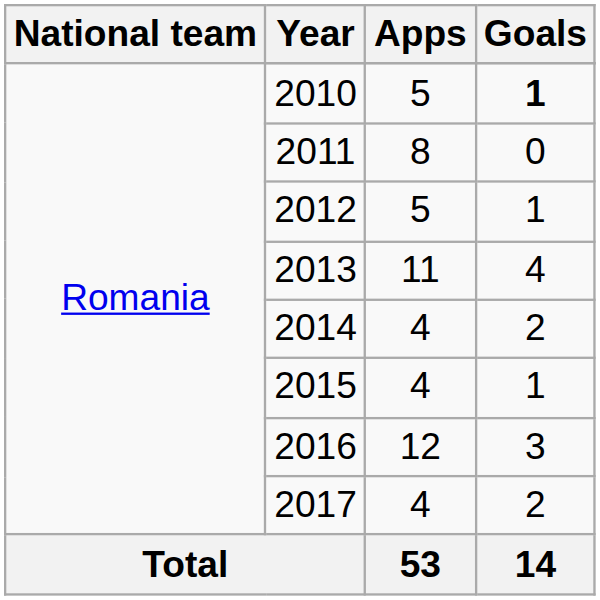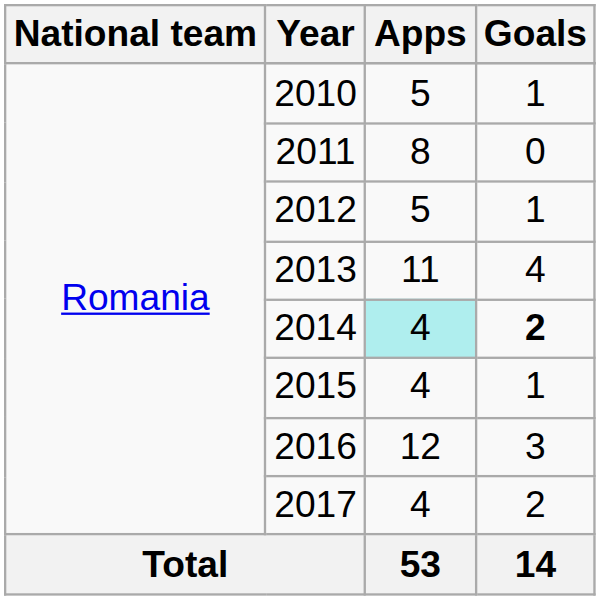(535, 92) bold -> (535, 92) normal
(420, 328) no background -> (420, 328) paleturquoise background
(535, 328) normal -> (535, 328) bold
